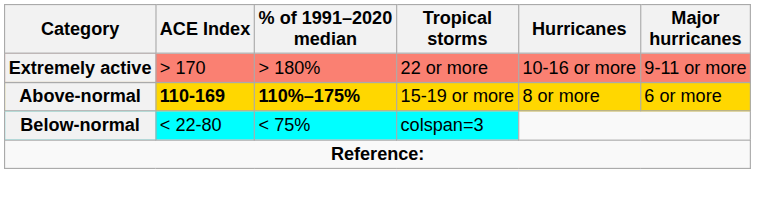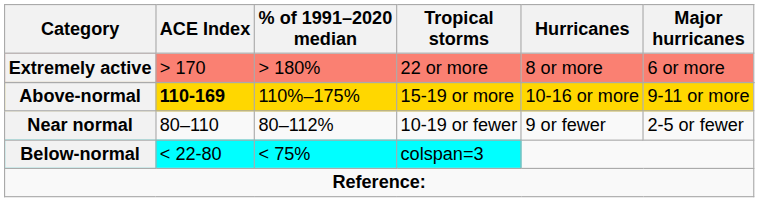(579, 67) 10-16 or more -> (564, 67) 8 or more
(695, 67) 9-11 or more -> (686, 67) 6 or more
(309, 96) bold -> (309, 96) normal
(561, 96) 8 or more -> (582, 96) 10-16 or more
(683, 96) 6 or more -> (698, 96) 9-11 or more
+ row: (80, 125)
